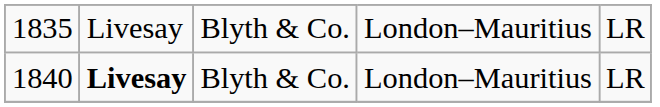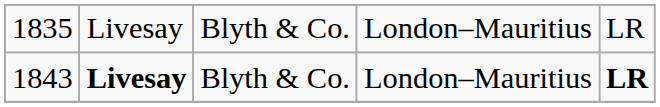(42, 76) 1840 -> (42, 76) 1843
(625, 76) normal -> (627, 76) bold
